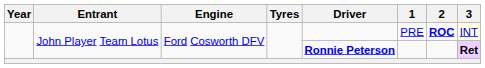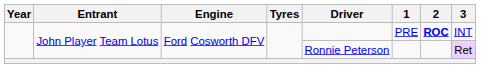(469, 32) lightyellow background -> (463, 32) no background
(350, 50) bold -> (347, 50) normal
(469, 50) bold -> (463, 50) normal
